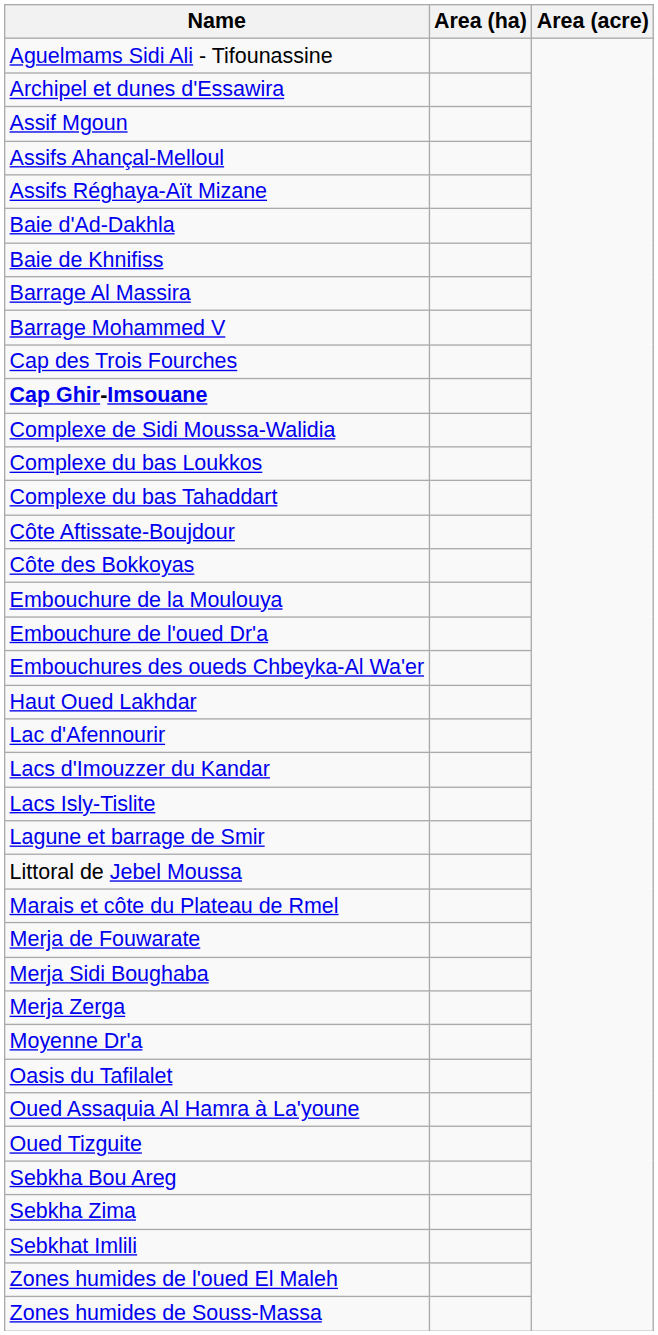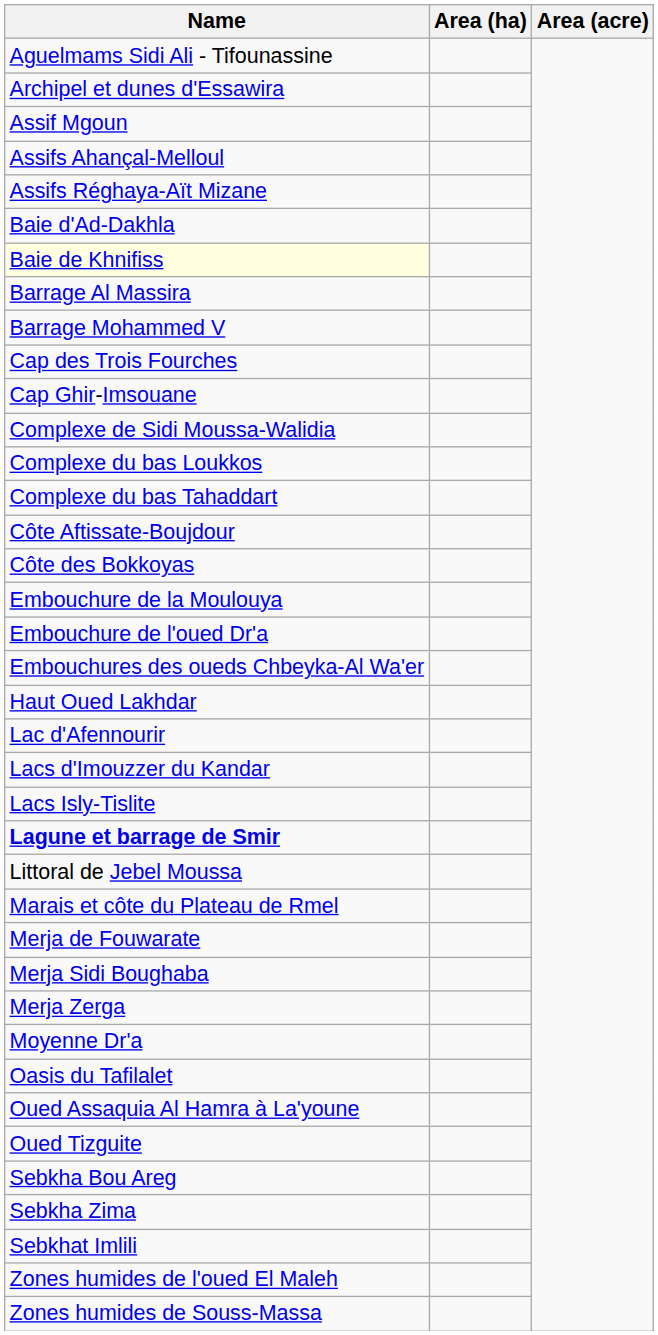(86, 259) no background -> (86, 259) lightyellow background
(108, 395) bold -> (103, 395) normal
(137, 837) normal -> (145, 837) bold
